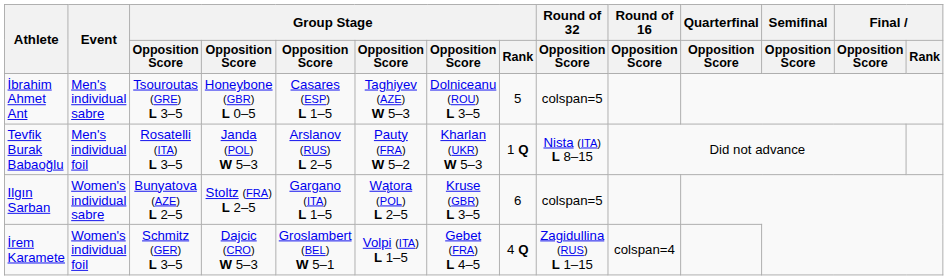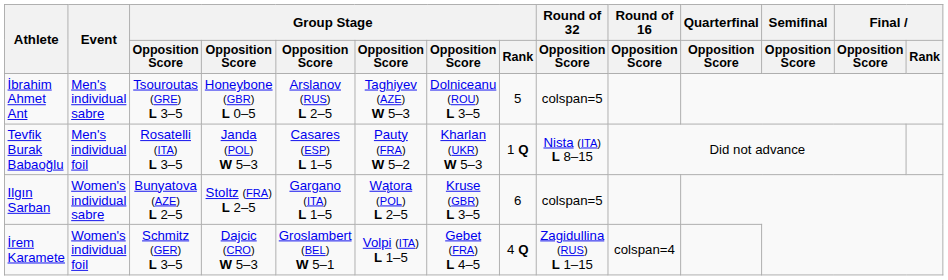(315, 99) Casares (ESP) L 1–5 -> (315, 99) Arslanov (RUS) L 2–5
(315, 150) Arslanov (RUS) L 2–5 -> (315, 150) Casares (ESP) L 1–5
